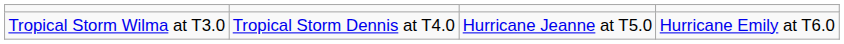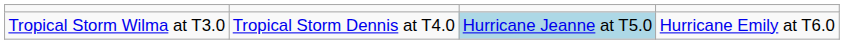(557, 25) no background -> (557, 25) lightblue background
